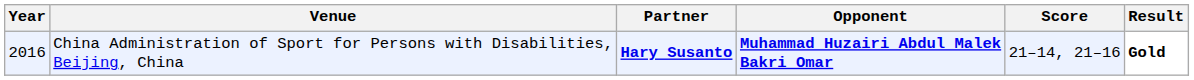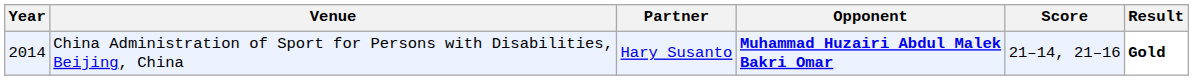(27, 53) 2016 -> (27, 53) 2014
(676, 53) bold -> (676, 53) normal
